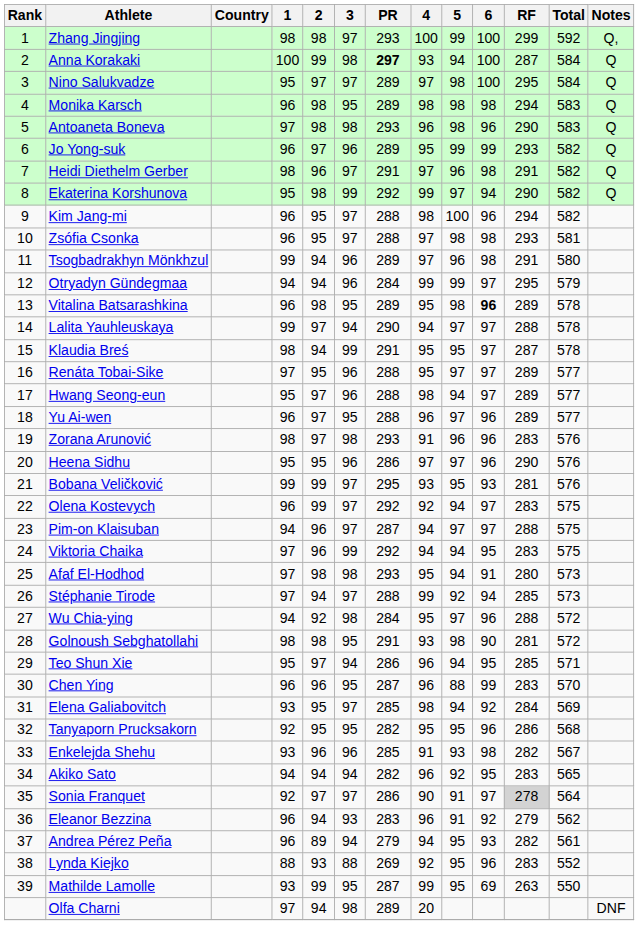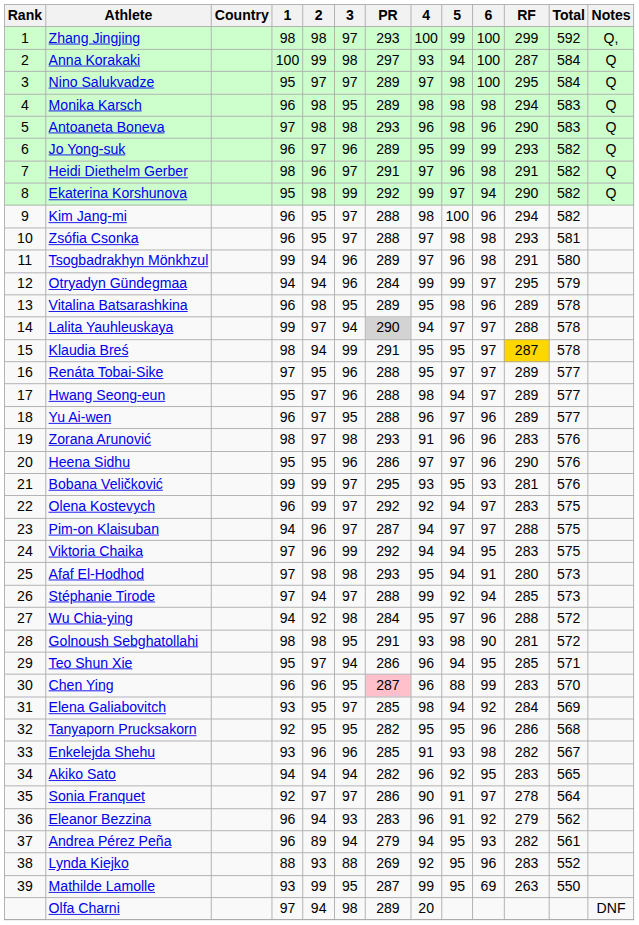(388, 60) bold -> (388, 60) normal
(488, 305) bold -> (488, 305) normal
(388, 328) no background -> (388, 328) lightgrey background
(527, 350) no background -> (527, 350) gold background
(388, 685) no background -> (388, 685) pink background
(527, 797) lightgrey background -> (527, 797) no background
